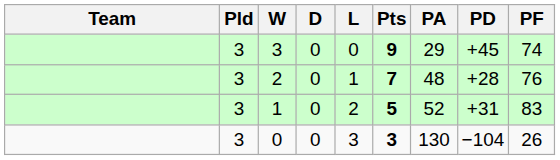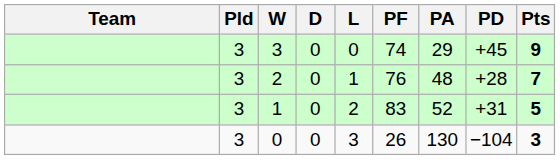columns swapped: (532, 19) <-> (392, 19)
